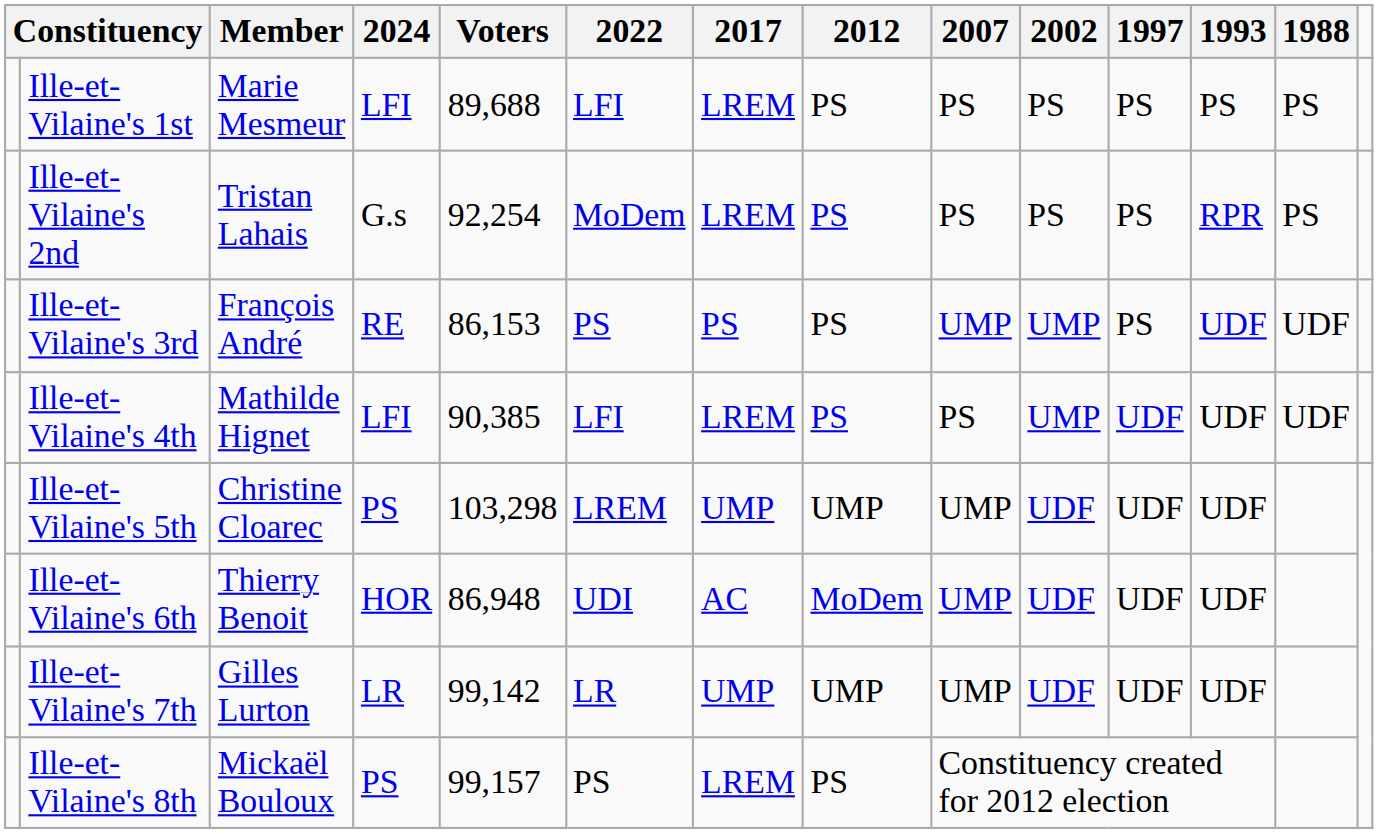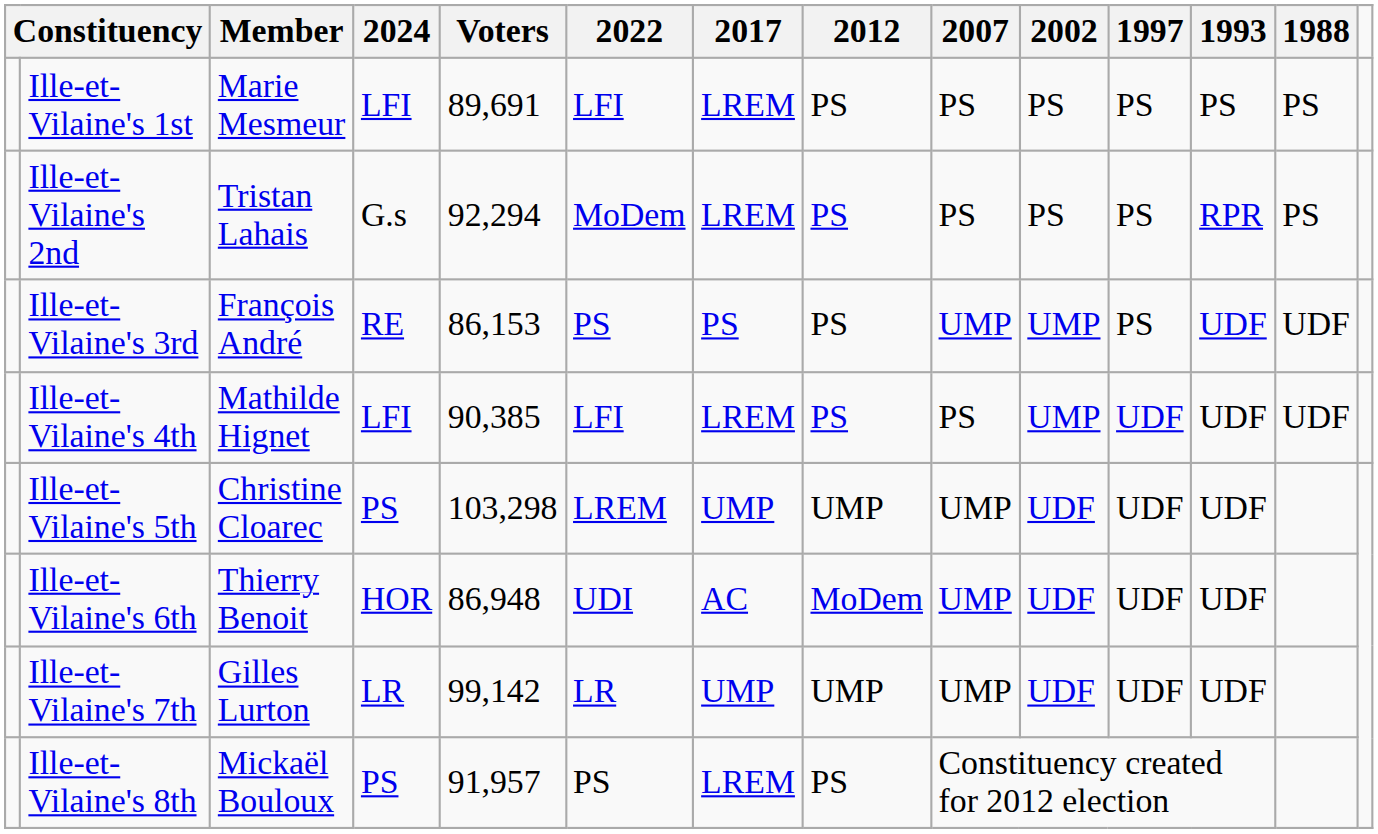(494, 103) 89,688 -> (494, 103) 89,691
(494, 214) 92,254 -> (494, 214) 92,294
(494, 782) 99,157 -> (494, 782) 91,957
